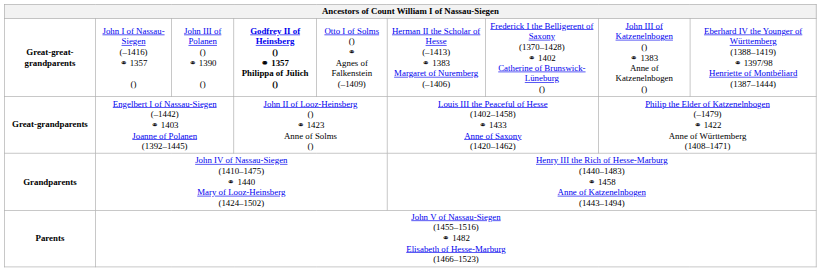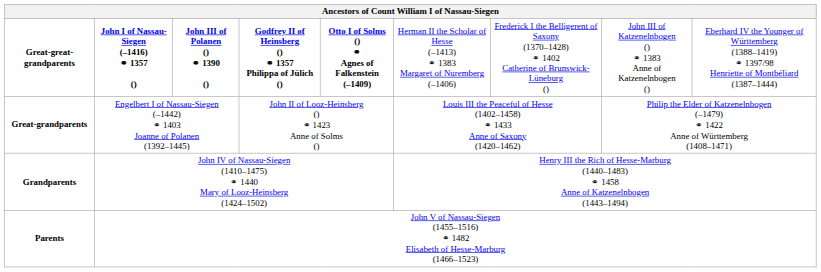(134, 57) normal -> (134, 57) bold
(203, 57) normal -> (206, 57) bold
(352, 57) normal -> (357, 57) bold
